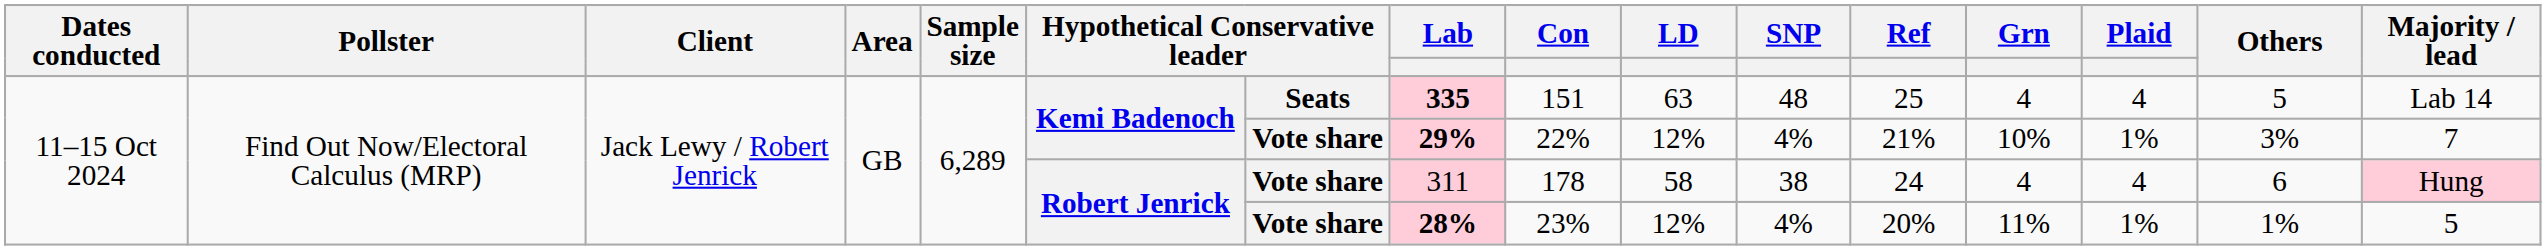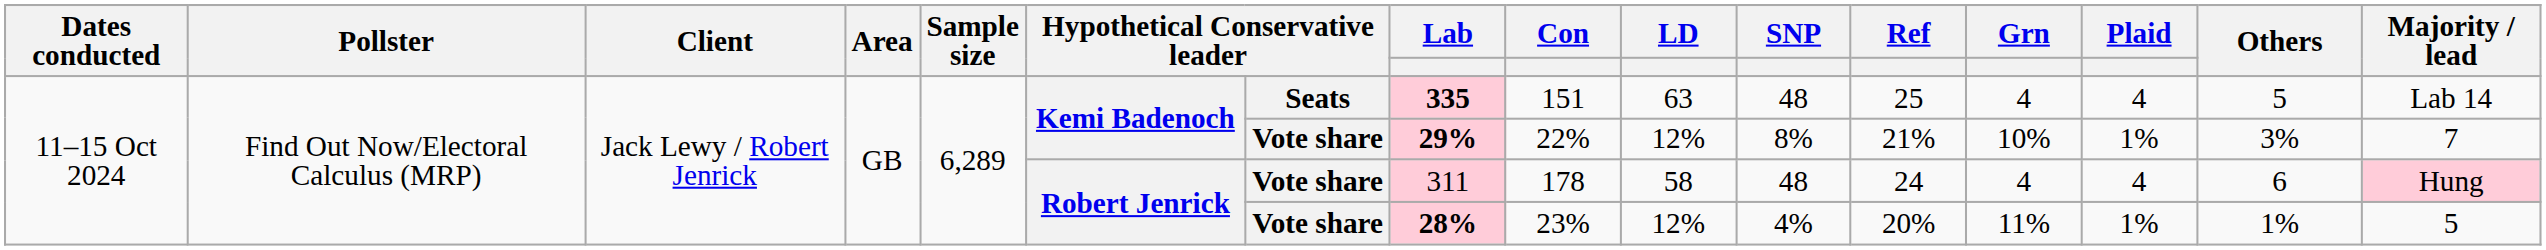(1793, 139) 4% -> (1793, 139) 8%
(1793, 181) 38 -> (1793, 181) 48
